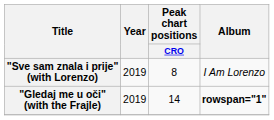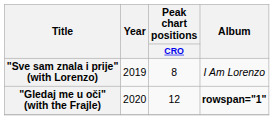(135, 100) 2019 -> (135, 100) 2020
(174, 100) 14 -> (174, 100) 12
